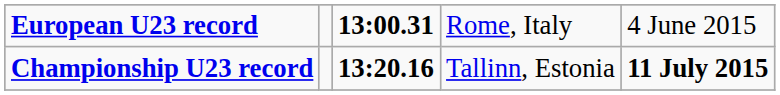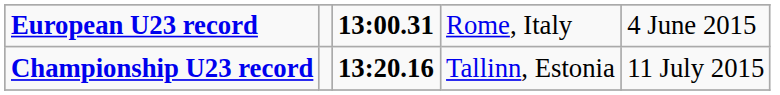(698, 68) bold -> (696, 68) normal
